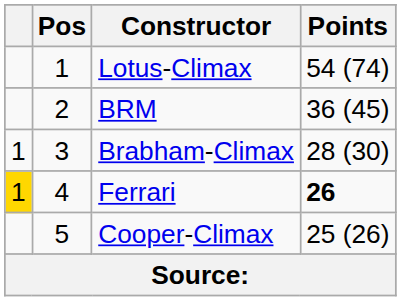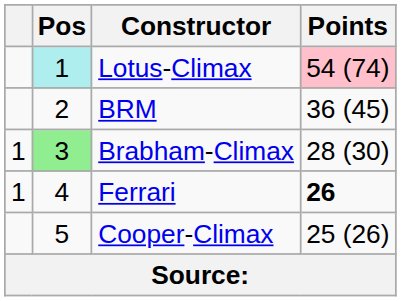(62, 67) no background -> (62, 67) paleturquoise background
(348, 67) no background -> (348, 67) pink background
(62, 151) no background -> (62, 151) lightgreen background
(18, 192) gold background -> (18, 192) no background
